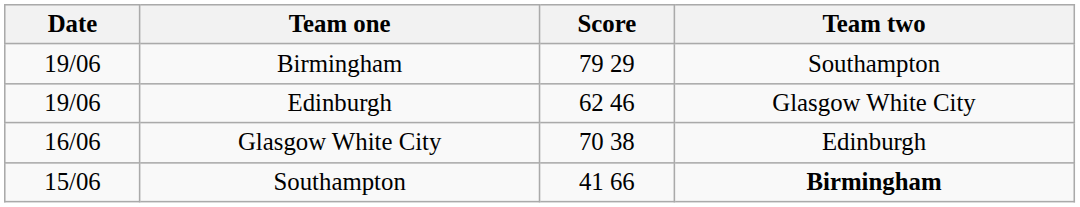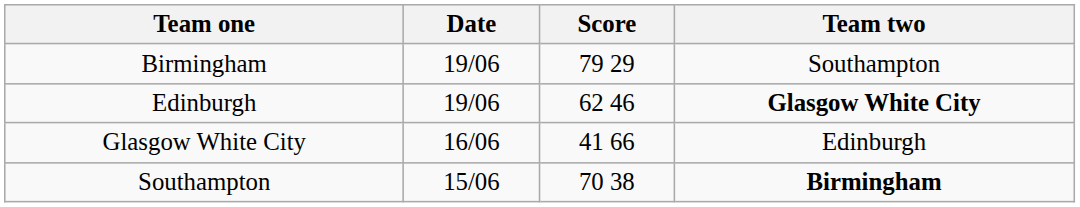columns swapped: (72, 24) <-> (340, 24)
(874, 102) normal -> (874, 102) bold
(607, 142) 70 38 -> (607, 142) 41 66
(607, 181) 41 66 -> (607, 181) 70 38
